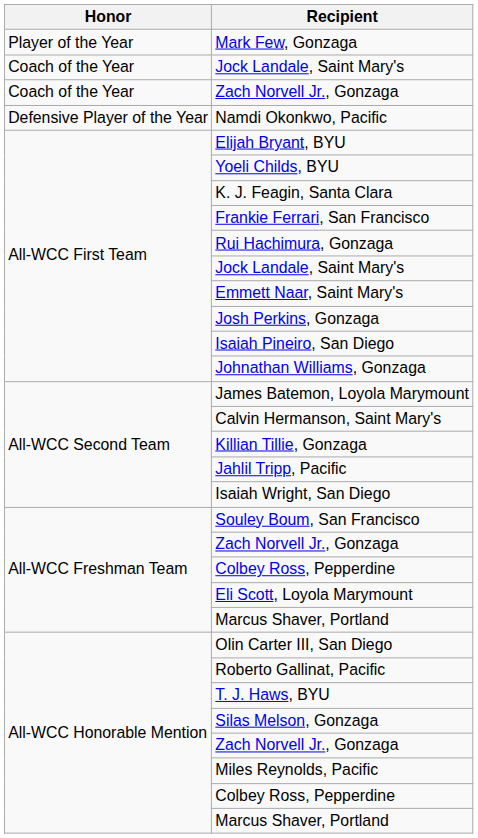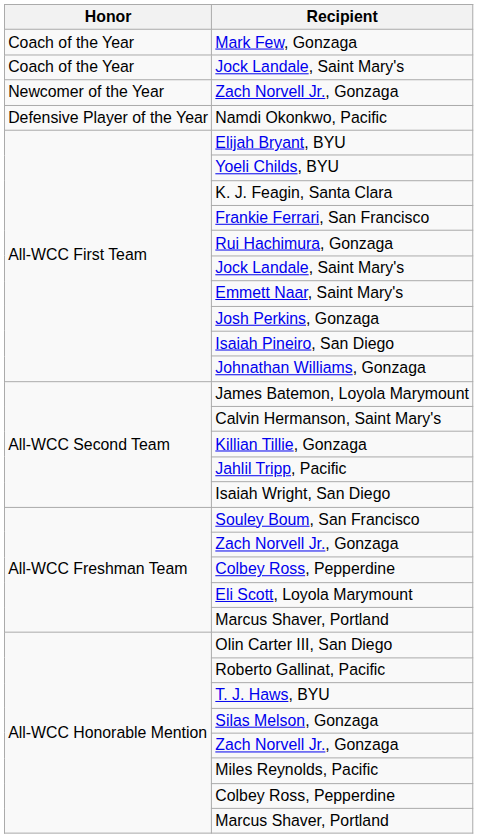(71, 42) Player of the Year -> (71, 42) Coach of the Year
(71, 92) Coach of the Year -> (86, 92) Newcomer of the Year
